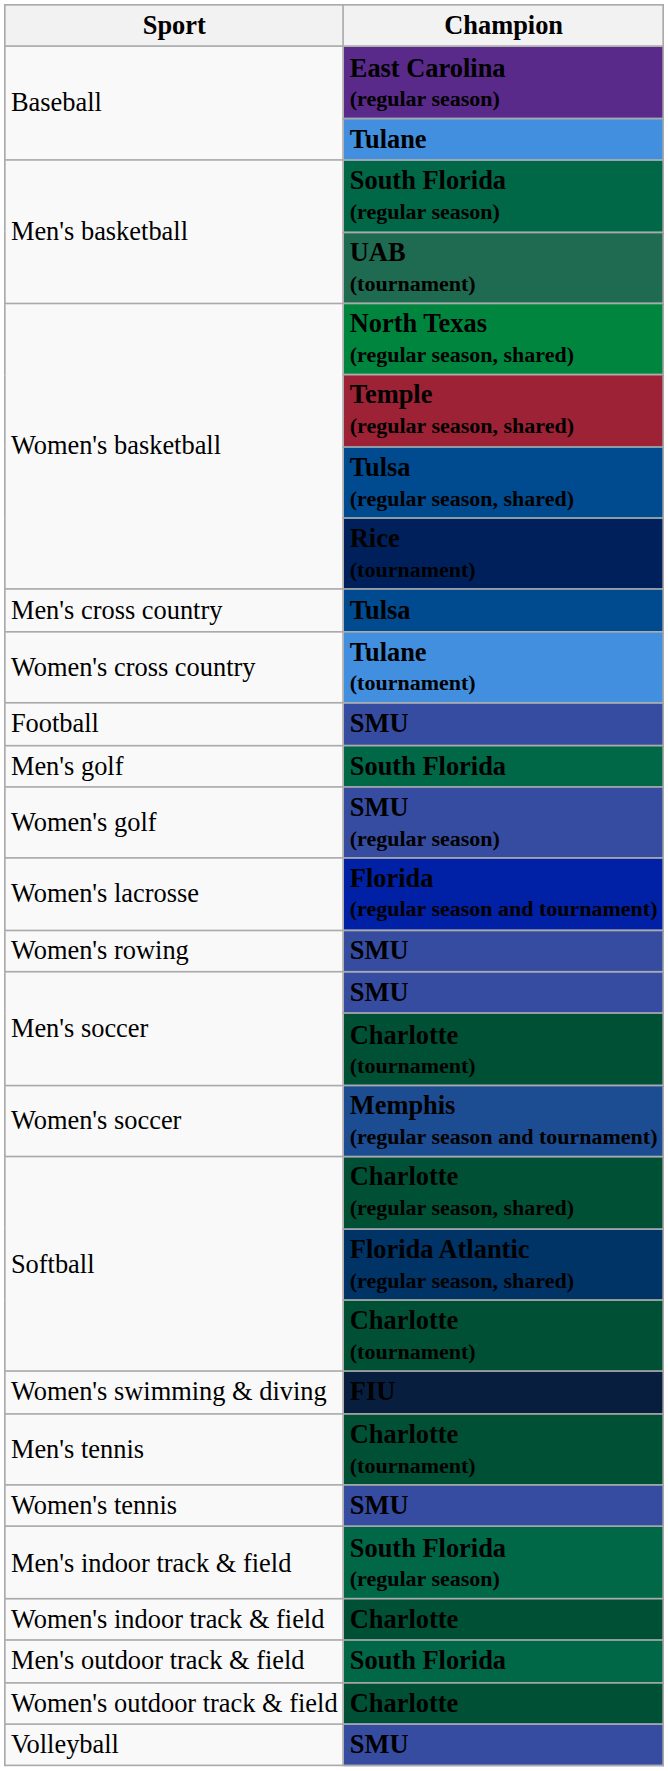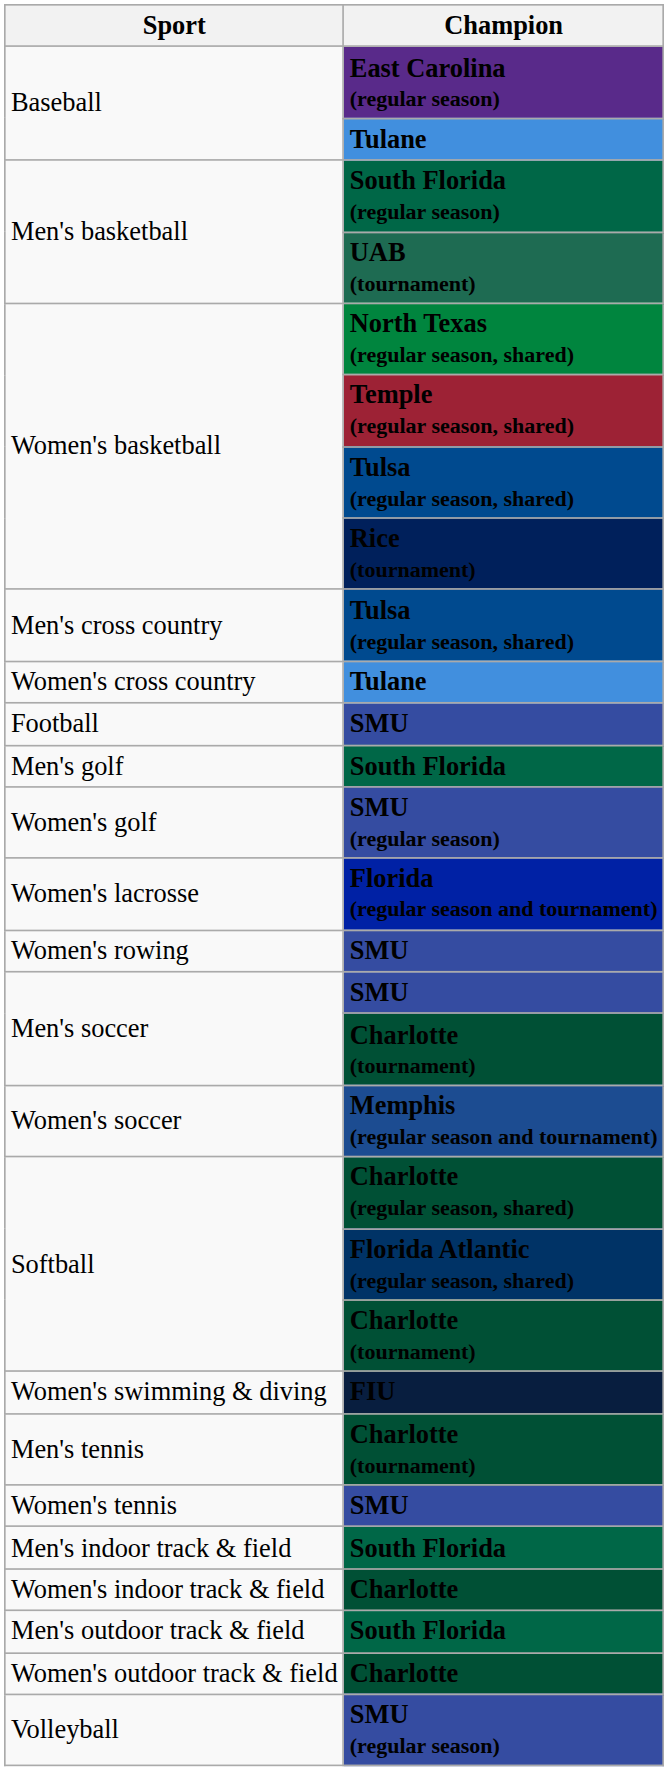(380, 610) Tulsa -> (462, 625) Tulsa (regular season, shared)
(413, 666) Tulane (tournament) -> (388, 681) Tulane
(428, 1562) South Florida (regular season) -> (428, 1547) South Florida
(379, 1744) SMU -> (425, 1729) SMU (regular season)
